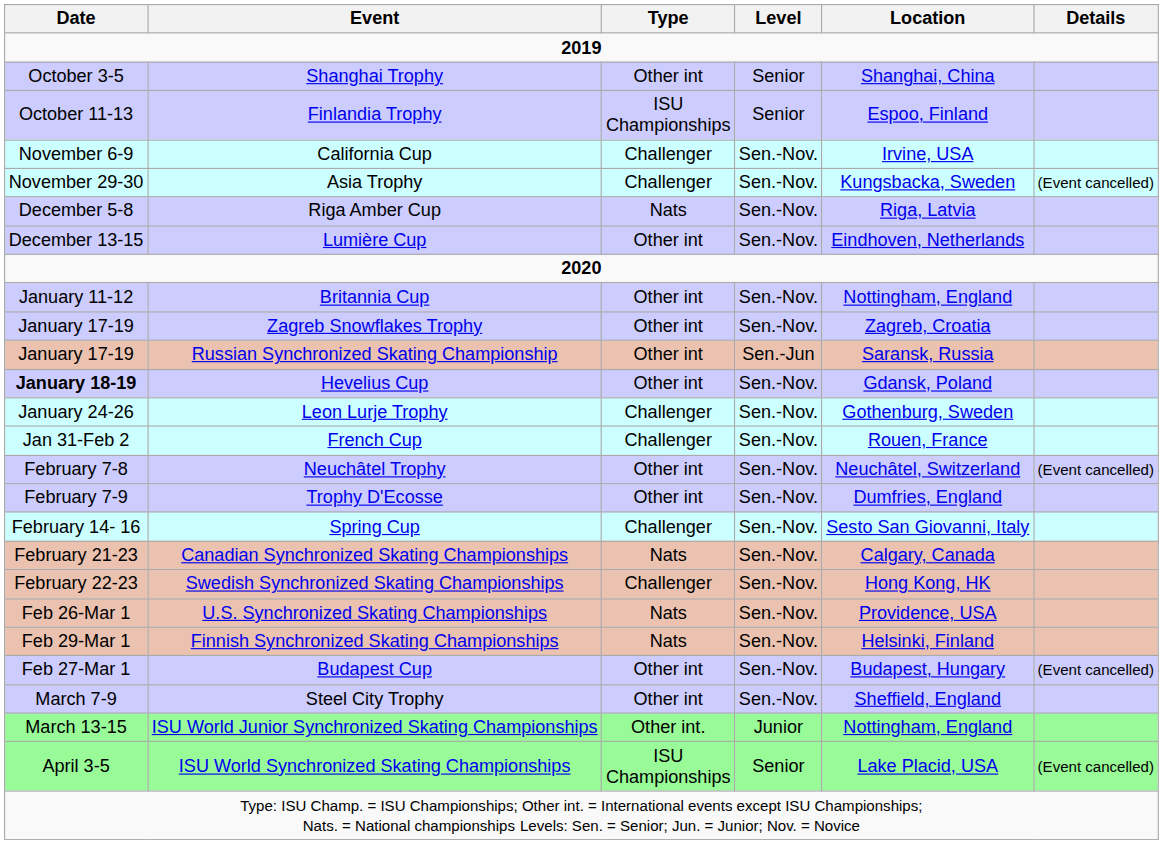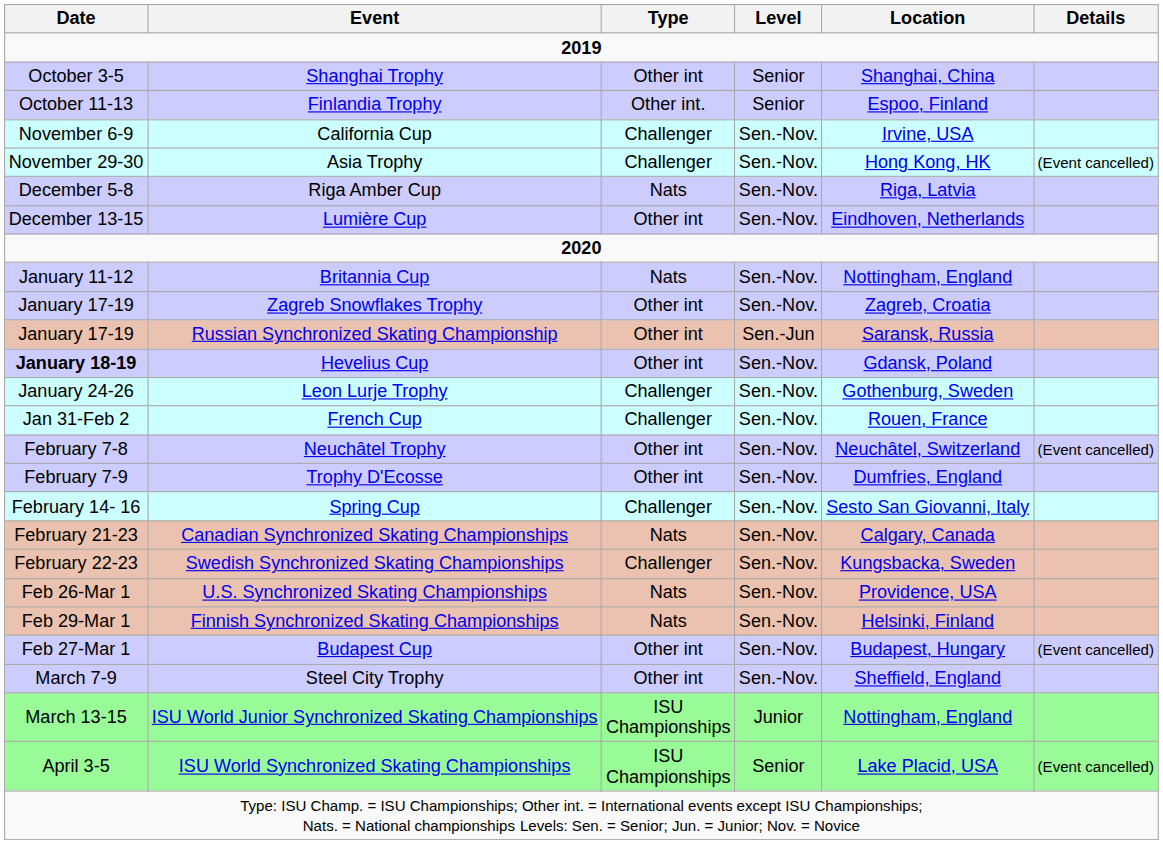(668, 115) ISU Championships -> (668, 104) Other int.
(928, 182) Kungsbacka, Sweden -> (928, 162) Hong Kong, HK
(668, 297) Other int -> (668, 276) Nats
(928, 583) Hong Kong, HK -> (928, 563) Kungsbacka, Sweden
(668, 727) Other int. -> (668, 717) ISU Championships
